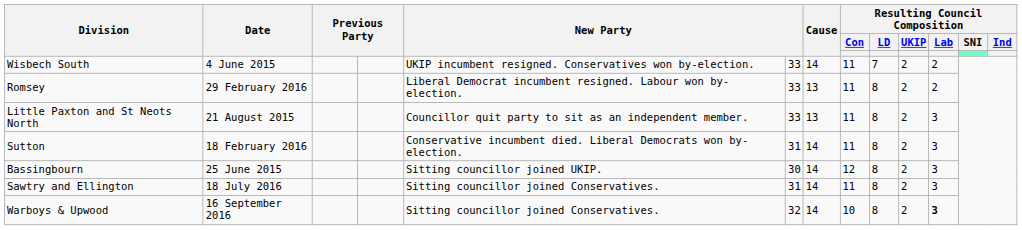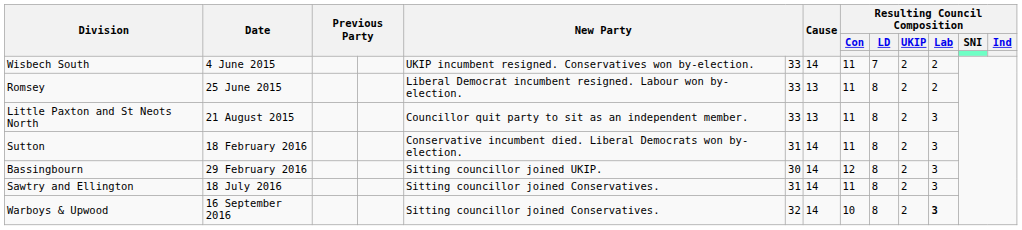(256, 88) 29 February 2016 -> (244, 88) 25 June 2015
(244, 170) 25 June 2015 -> (256, 170) 29 February 2016
